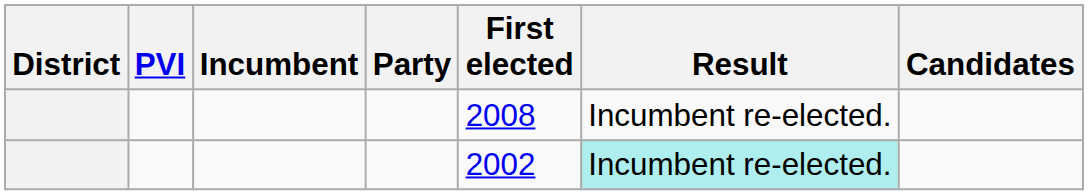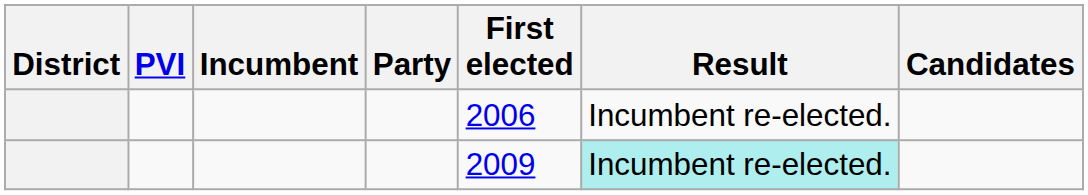(501, 114) 2008 -> (501, 114) 2006
(501, 164) 2002 -> (501, 164) 2009
